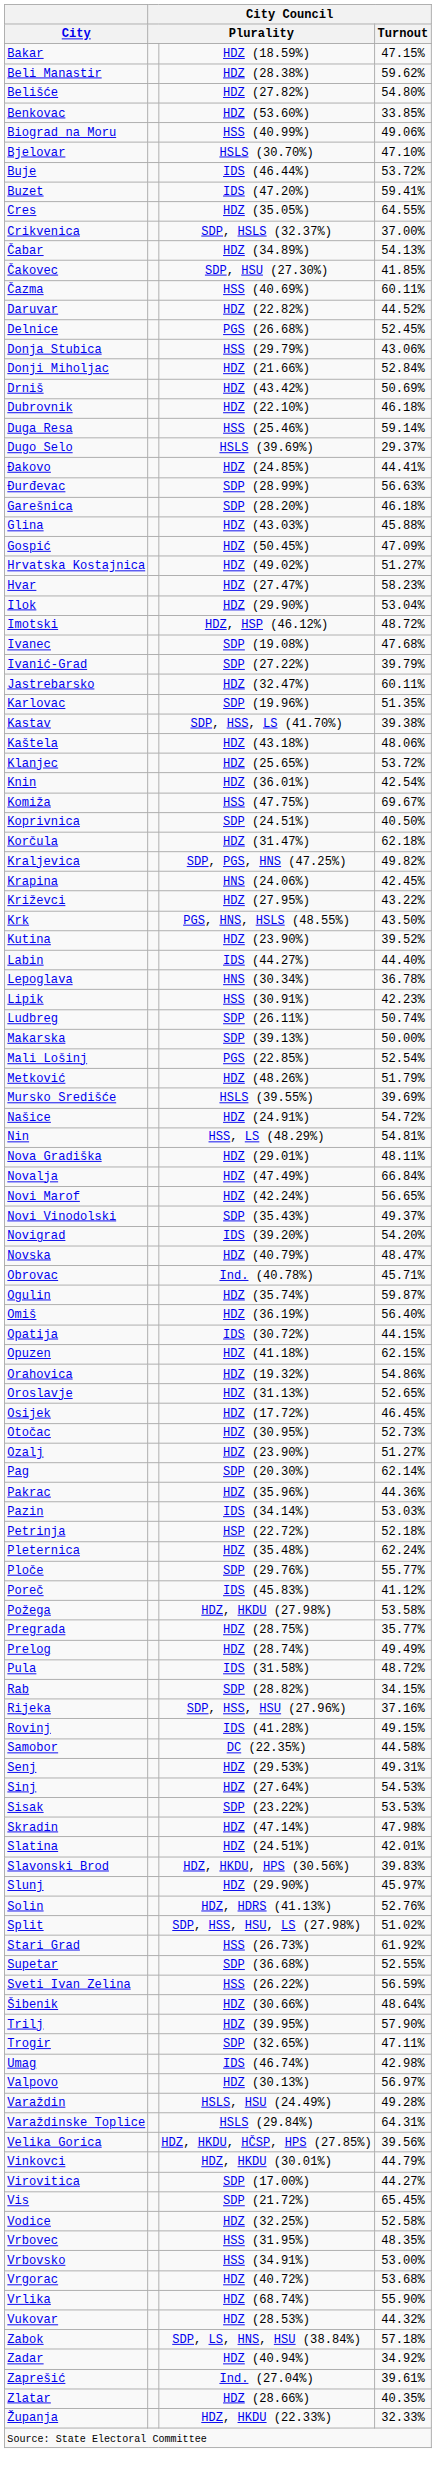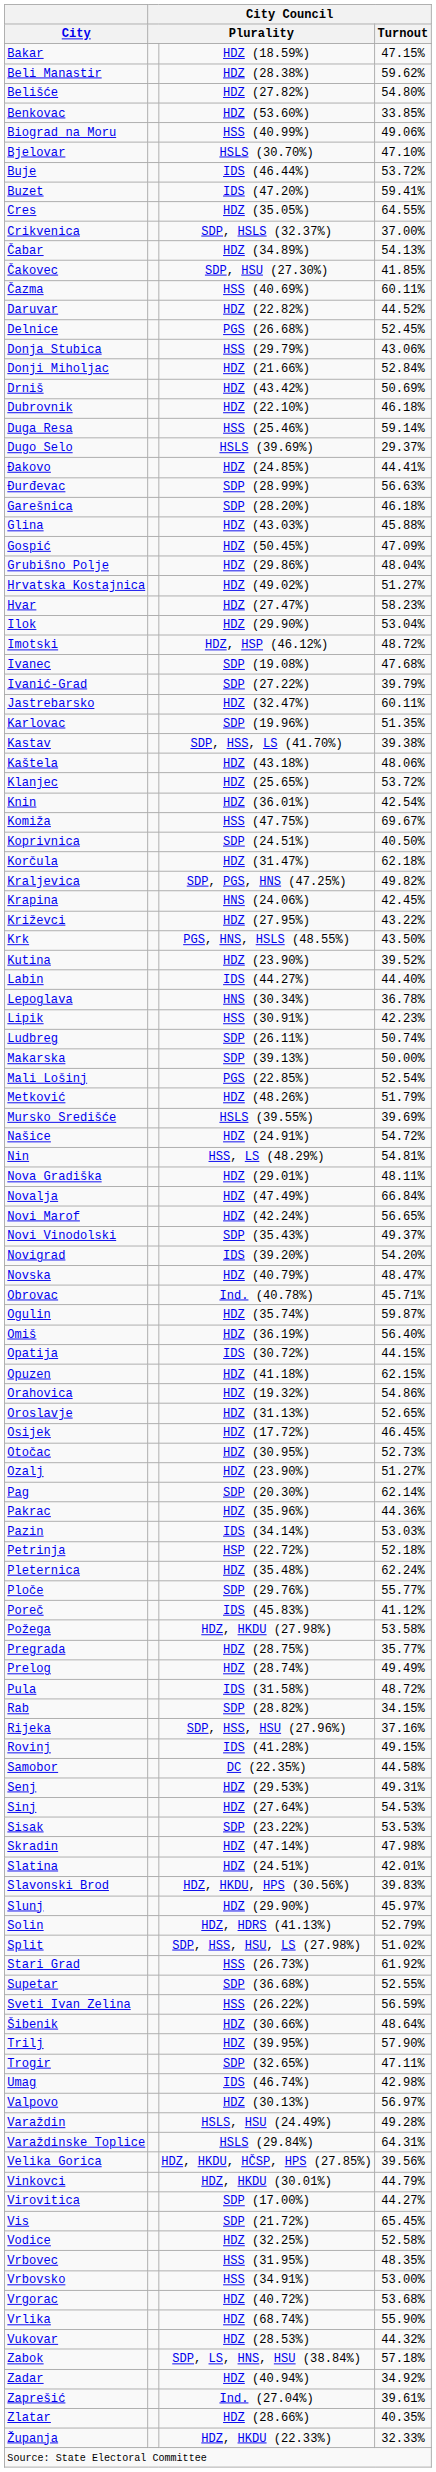+ row: (58, 566)
(403, 1906) 52.76% -> (403, 1926) 52.79%
